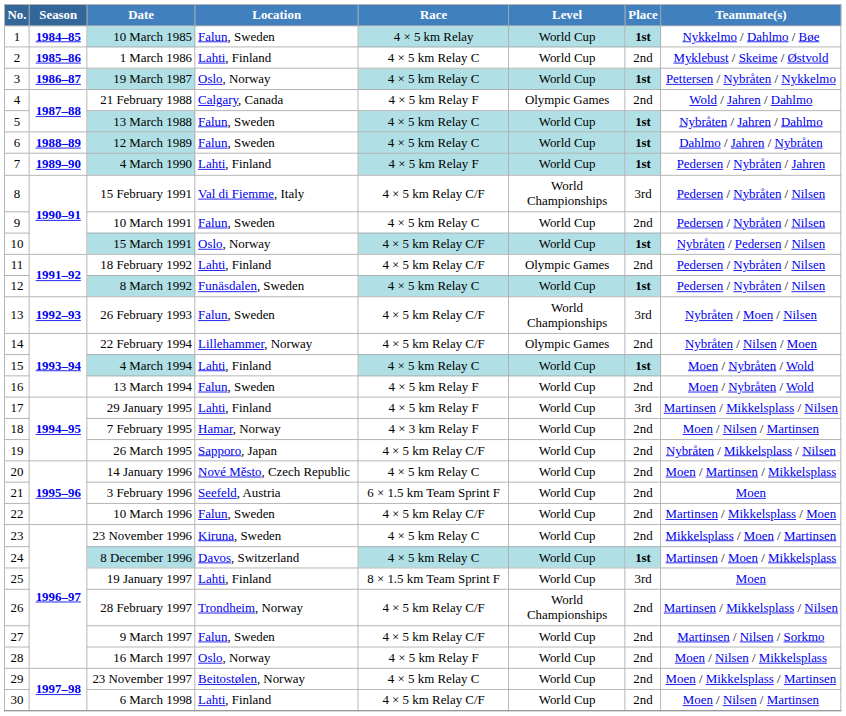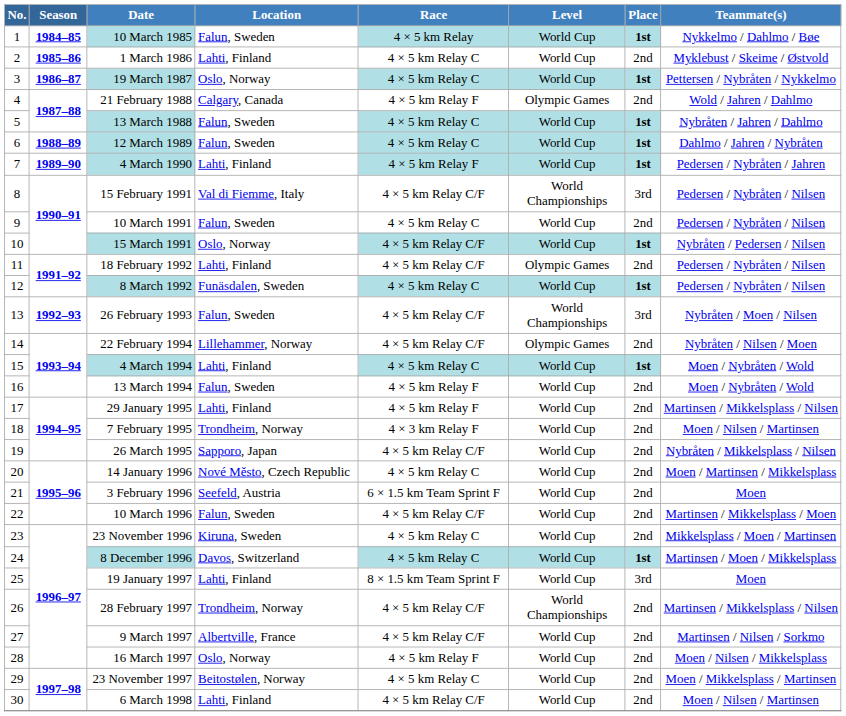(643, 408) 3rd -> (643, 408) 2nd
(239, 429) Hamar, Norway -> (251, 429) Trondheim, Norway
(236, 636) Falun, Sweden -> (247, 636) Albertville, France
